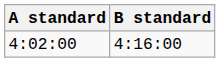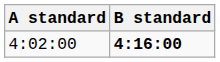(148, 44) normal -> (148, 44) bold
